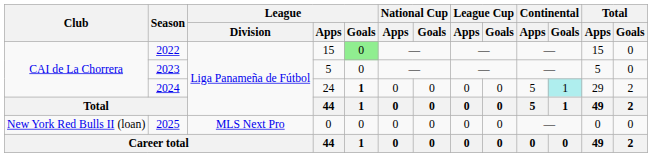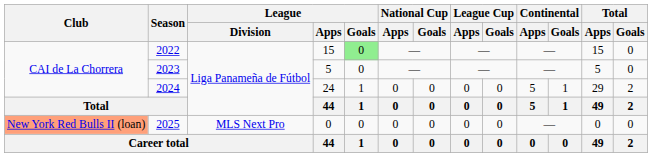(361, 87) bold -> (361, 87) normal
(565, 87) paleturquoise background -> (565, 87) no background
(76, 124) no background -> (76, 124) lightsalmon background
